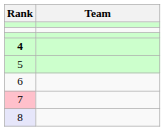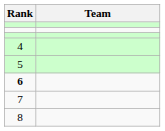(20, 46) bold -> (20, 46) normal
(20, 82) normal -> (20, 82) bold
(20, 99) pink background -> (20, 99) no background
(20, 117) lavender background -> (20, 117) no background
